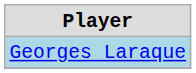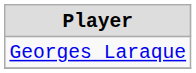(98, 53) lightblue background -> (98, 53) no background
